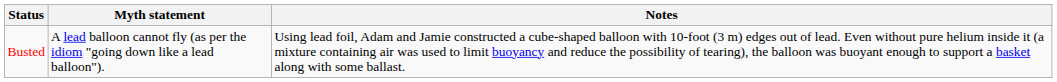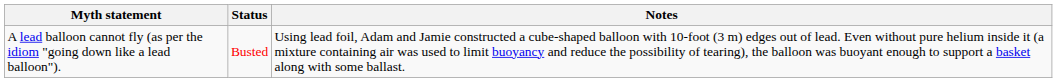columns swapped: (160, 15) <-> (26, 15)
